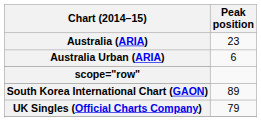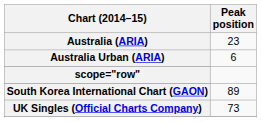(233, 108) 79 -> (233, 108) 73
